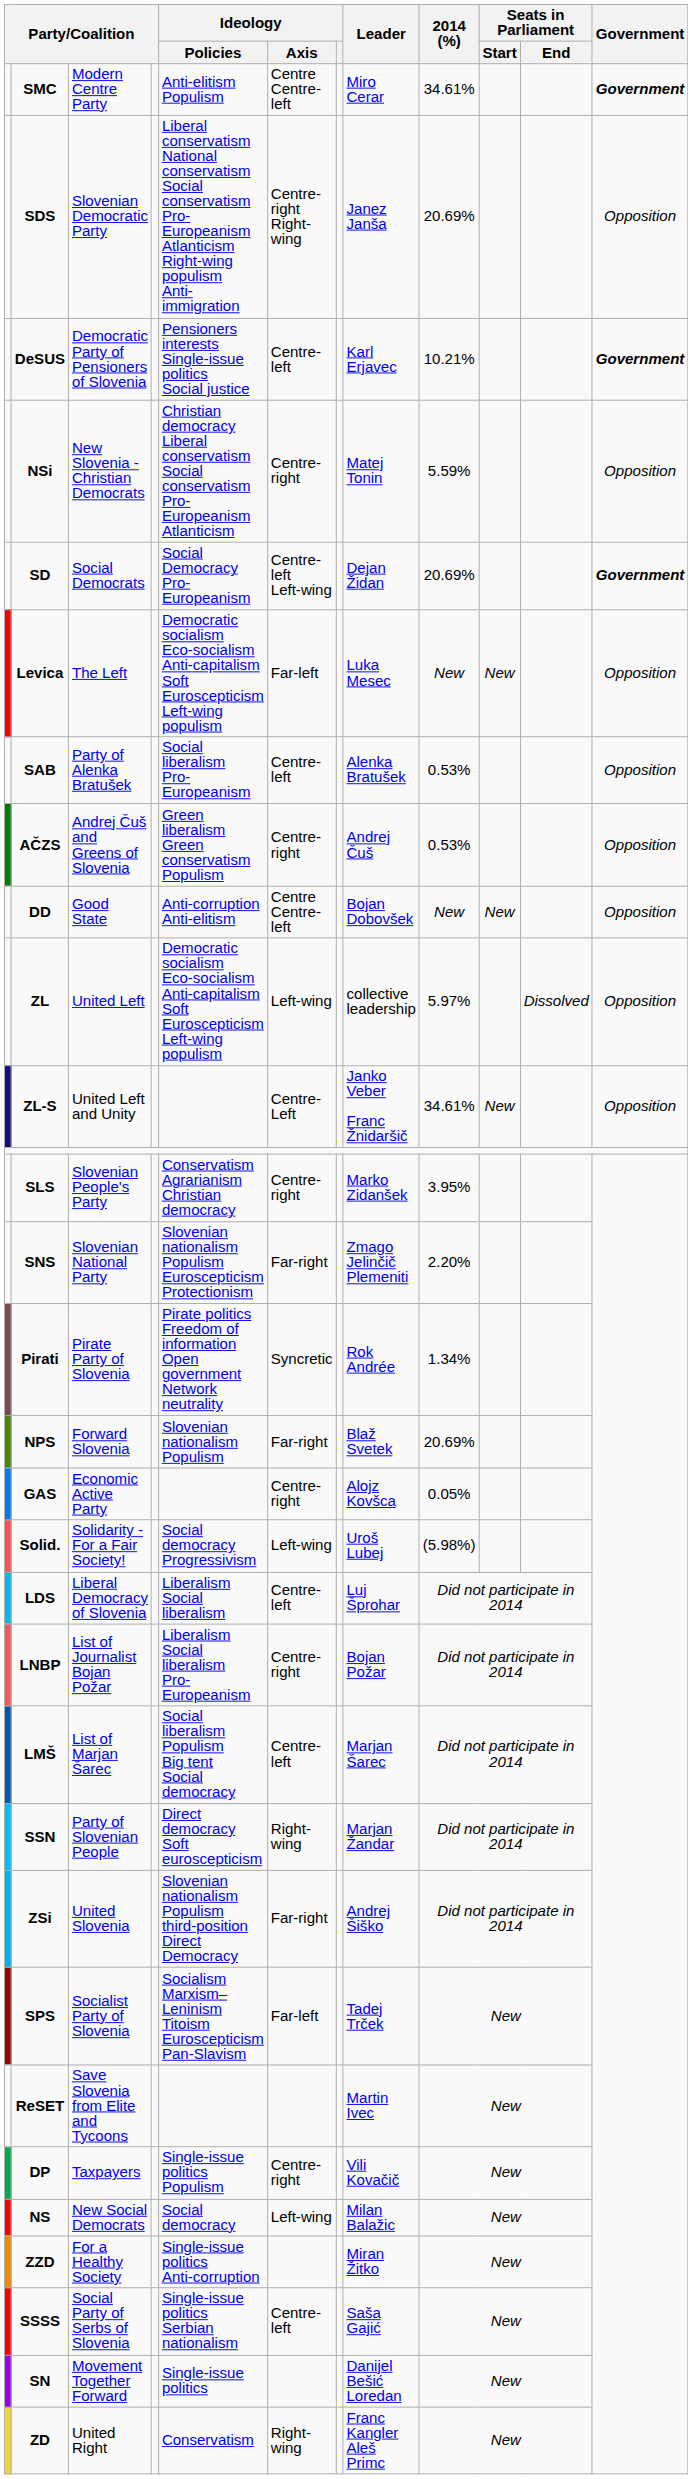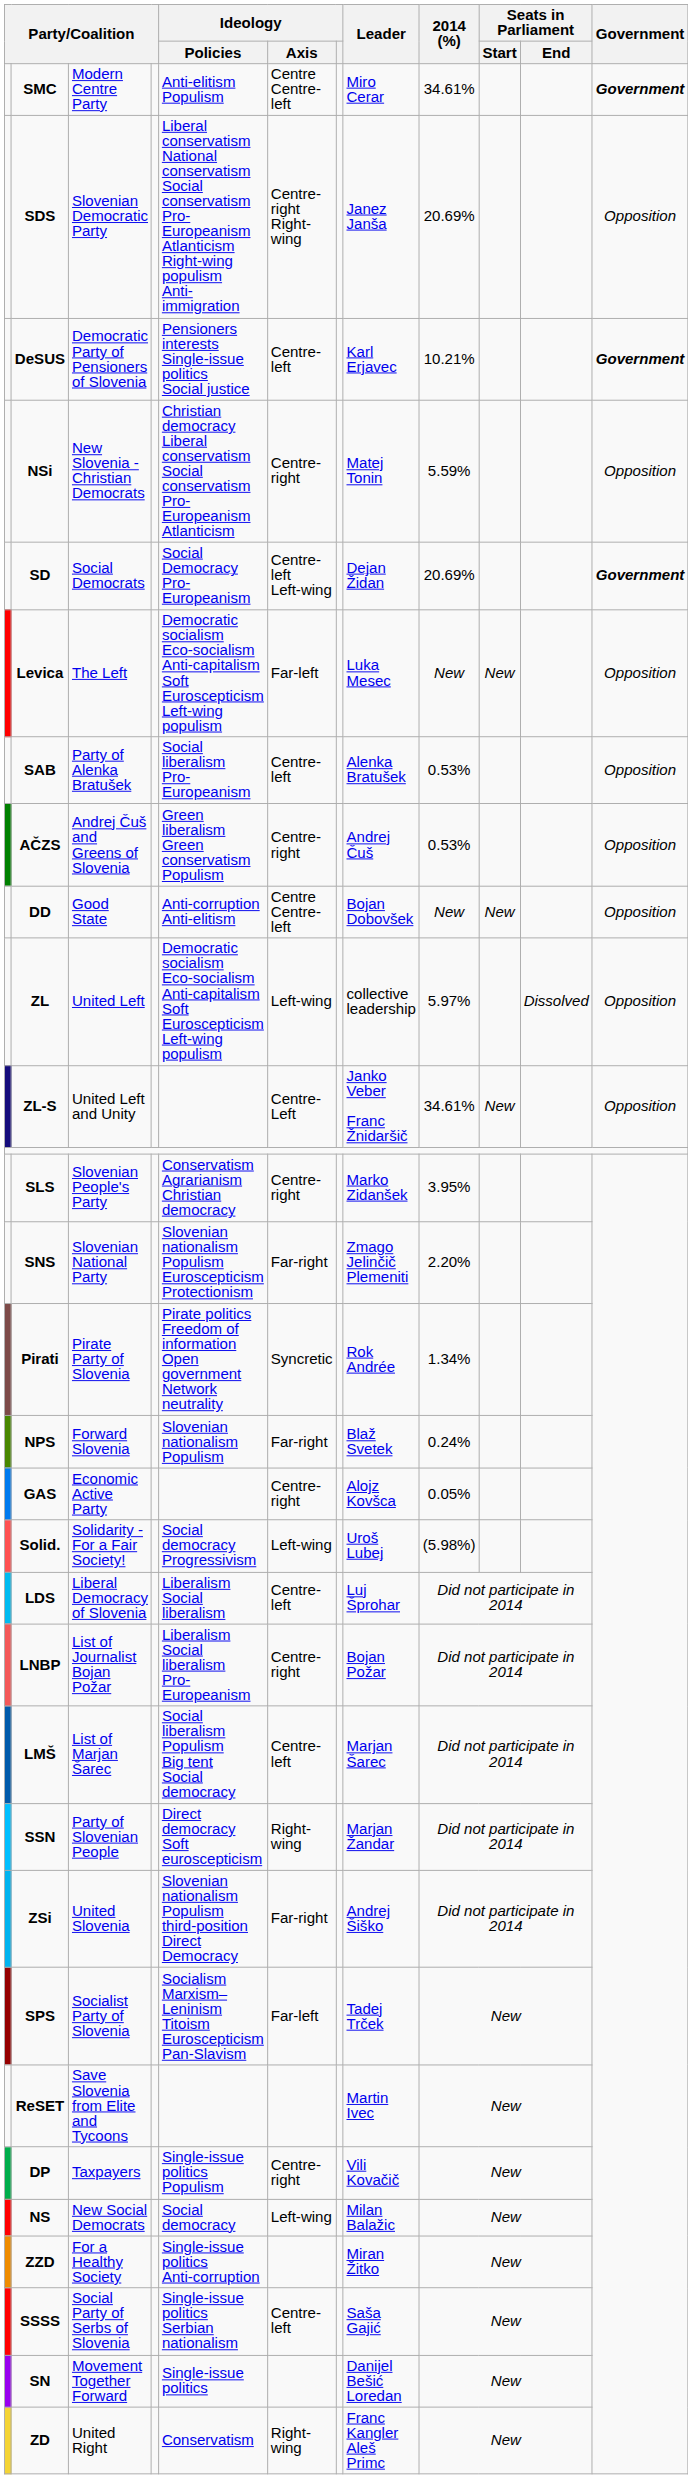(449, 1441) 20.69% -> (449, 1441) 0.24%
